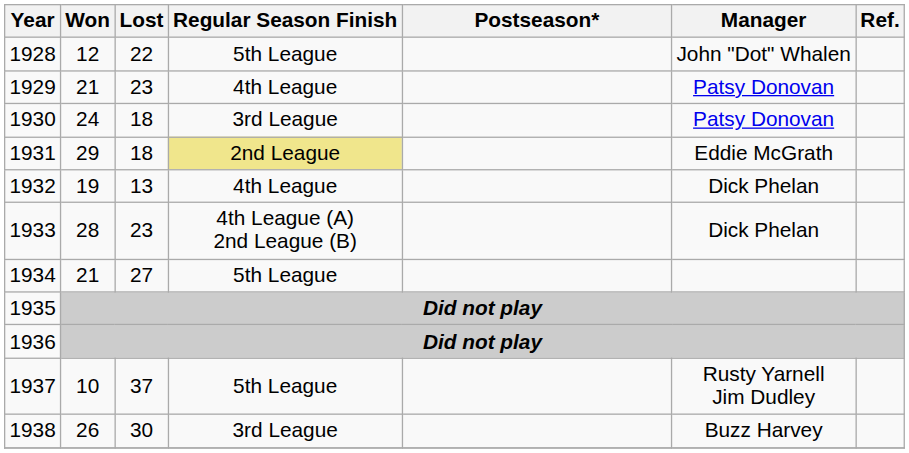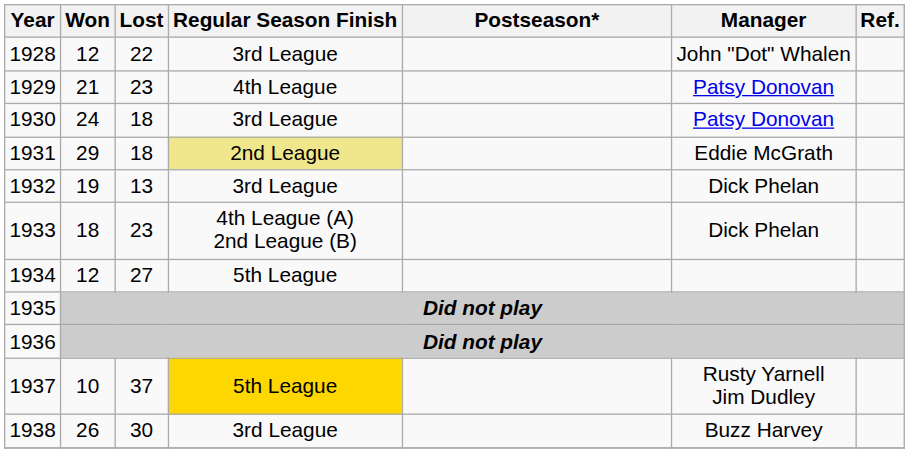(285, 53) 5th League -> (285, 53) 3rd League
(285, 185) 4th League -> (285, 185) 3rd League
(88, 230) 28 -> (88, 230) 18
(88, 275) 21 -> (88, 275) 12
(285, 385) no background -> (285, 385) gold background
